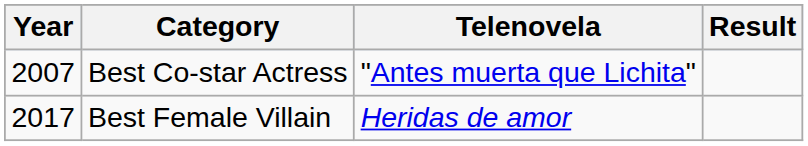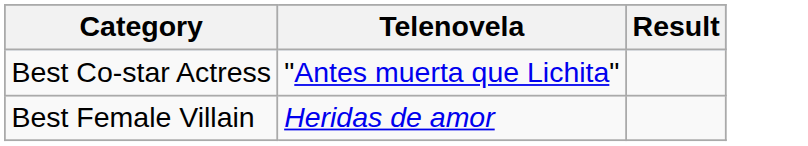- column: (43, 27)
